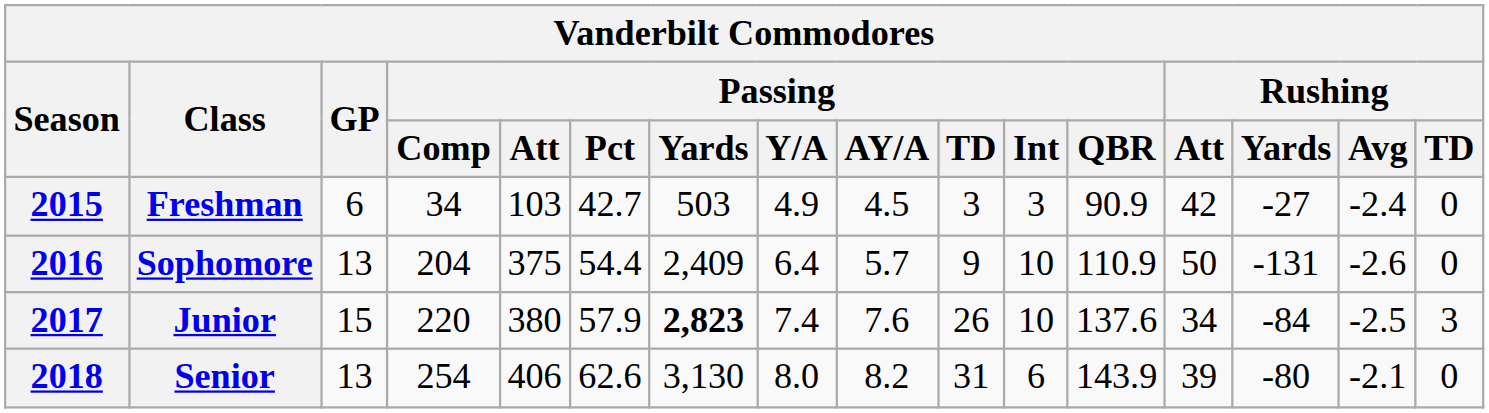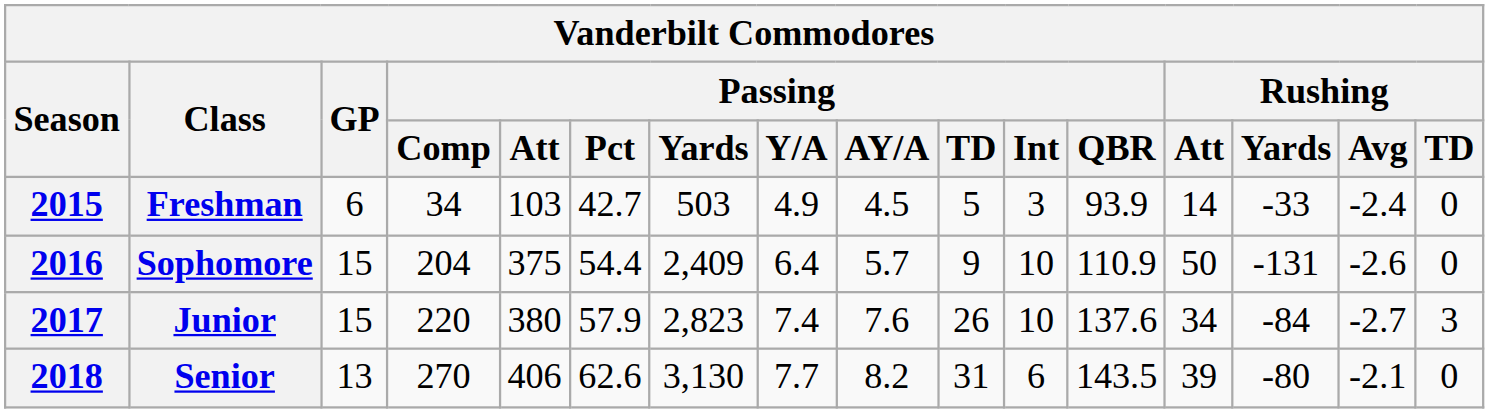(971, 205) 3 -> (971, 205) 5
(1117, 205) 90.9 -> (1117, 205) 93.9
(1199, 205) 42 -> (1199, 205) 14
(1286, 205) -27 -> (1286, 205) -33
(355, 262) 13 -> (355, 262) 15
(703, 319) bold -> (703, 319) normal
(1378, 319) -2.5 -> (1378, 319) -2.7
(444, 377) 254 -> (444, 377) 270
(797, 377) 8.0 -> (797, 377) 7.7
(1117, 377) 143.9 -> (1117, 377) 143.5
